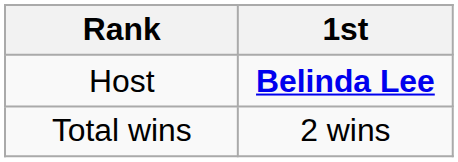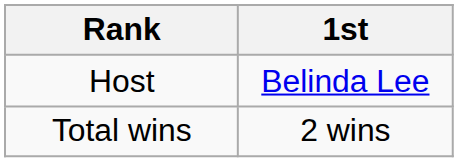(345, 80) bold -> (345, 80) normal
